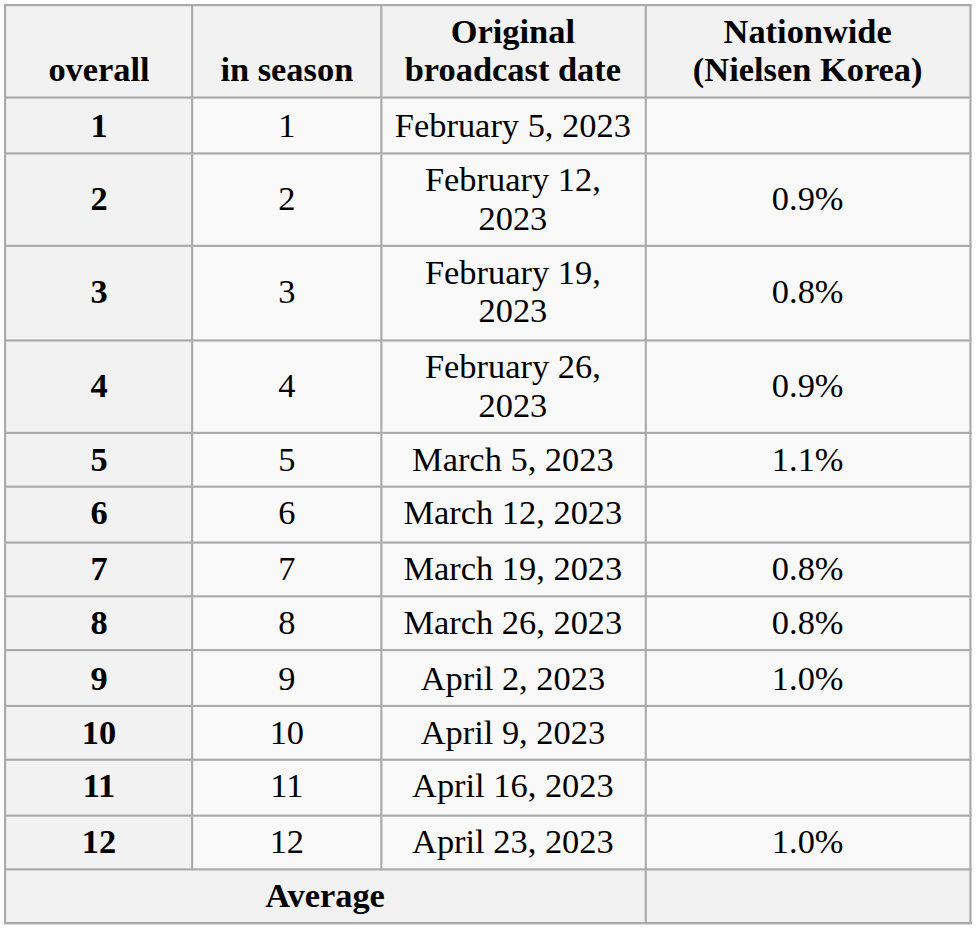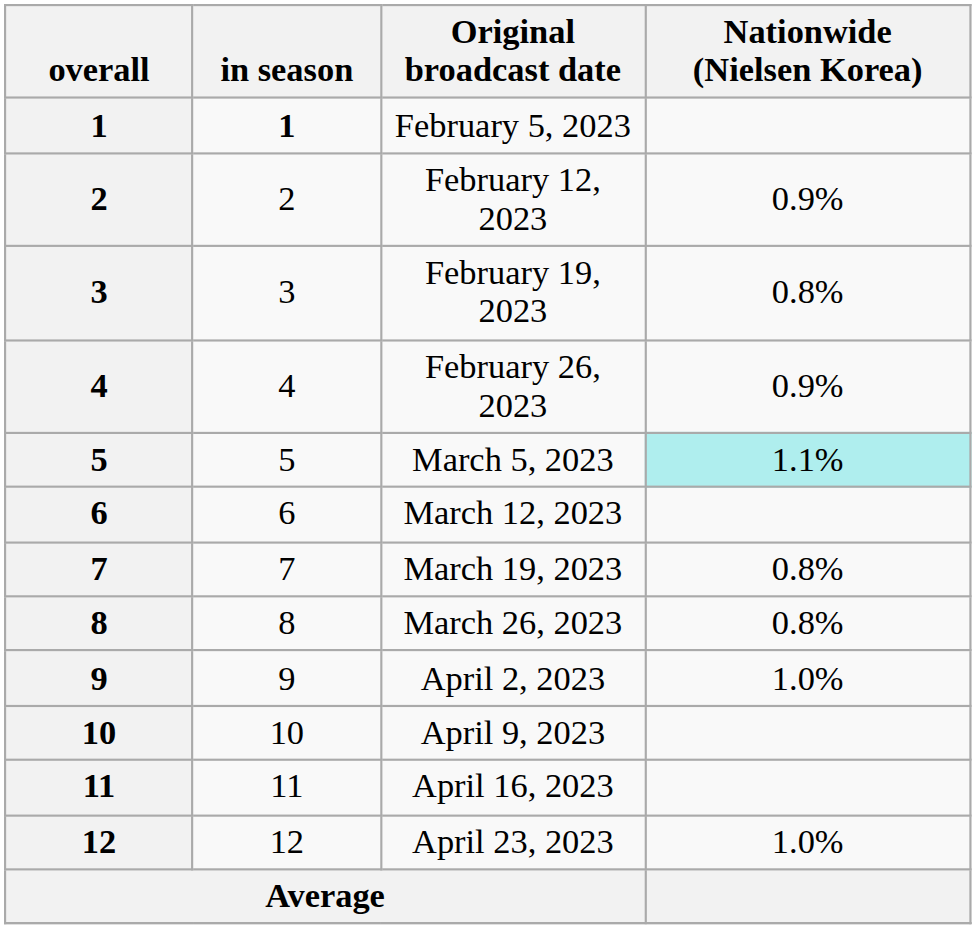(287, 125) normal -> (287, 125) bold
(808, 459) no background -> (808, 459) paleturquoise background
